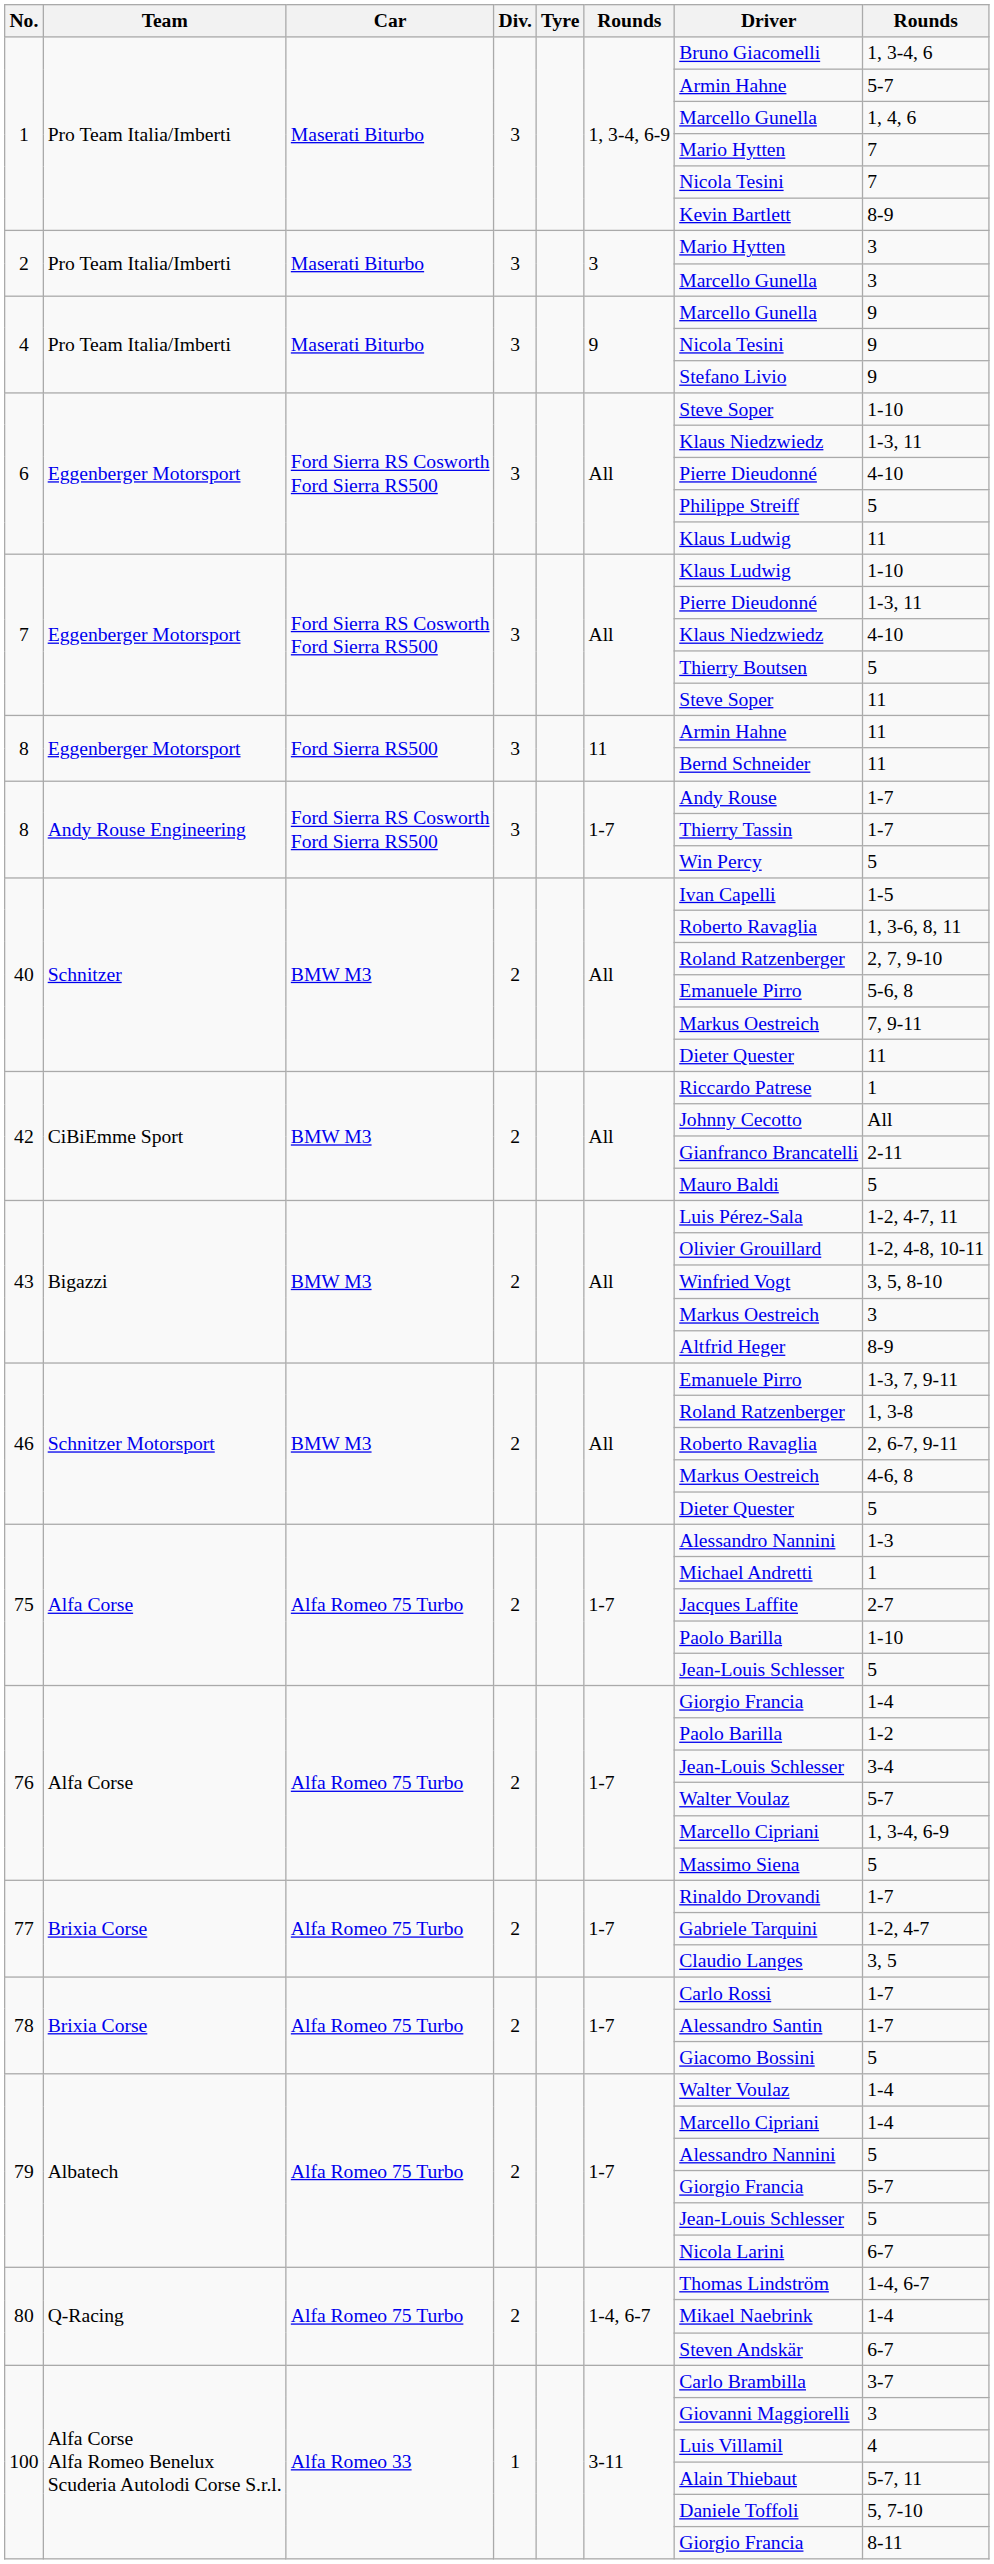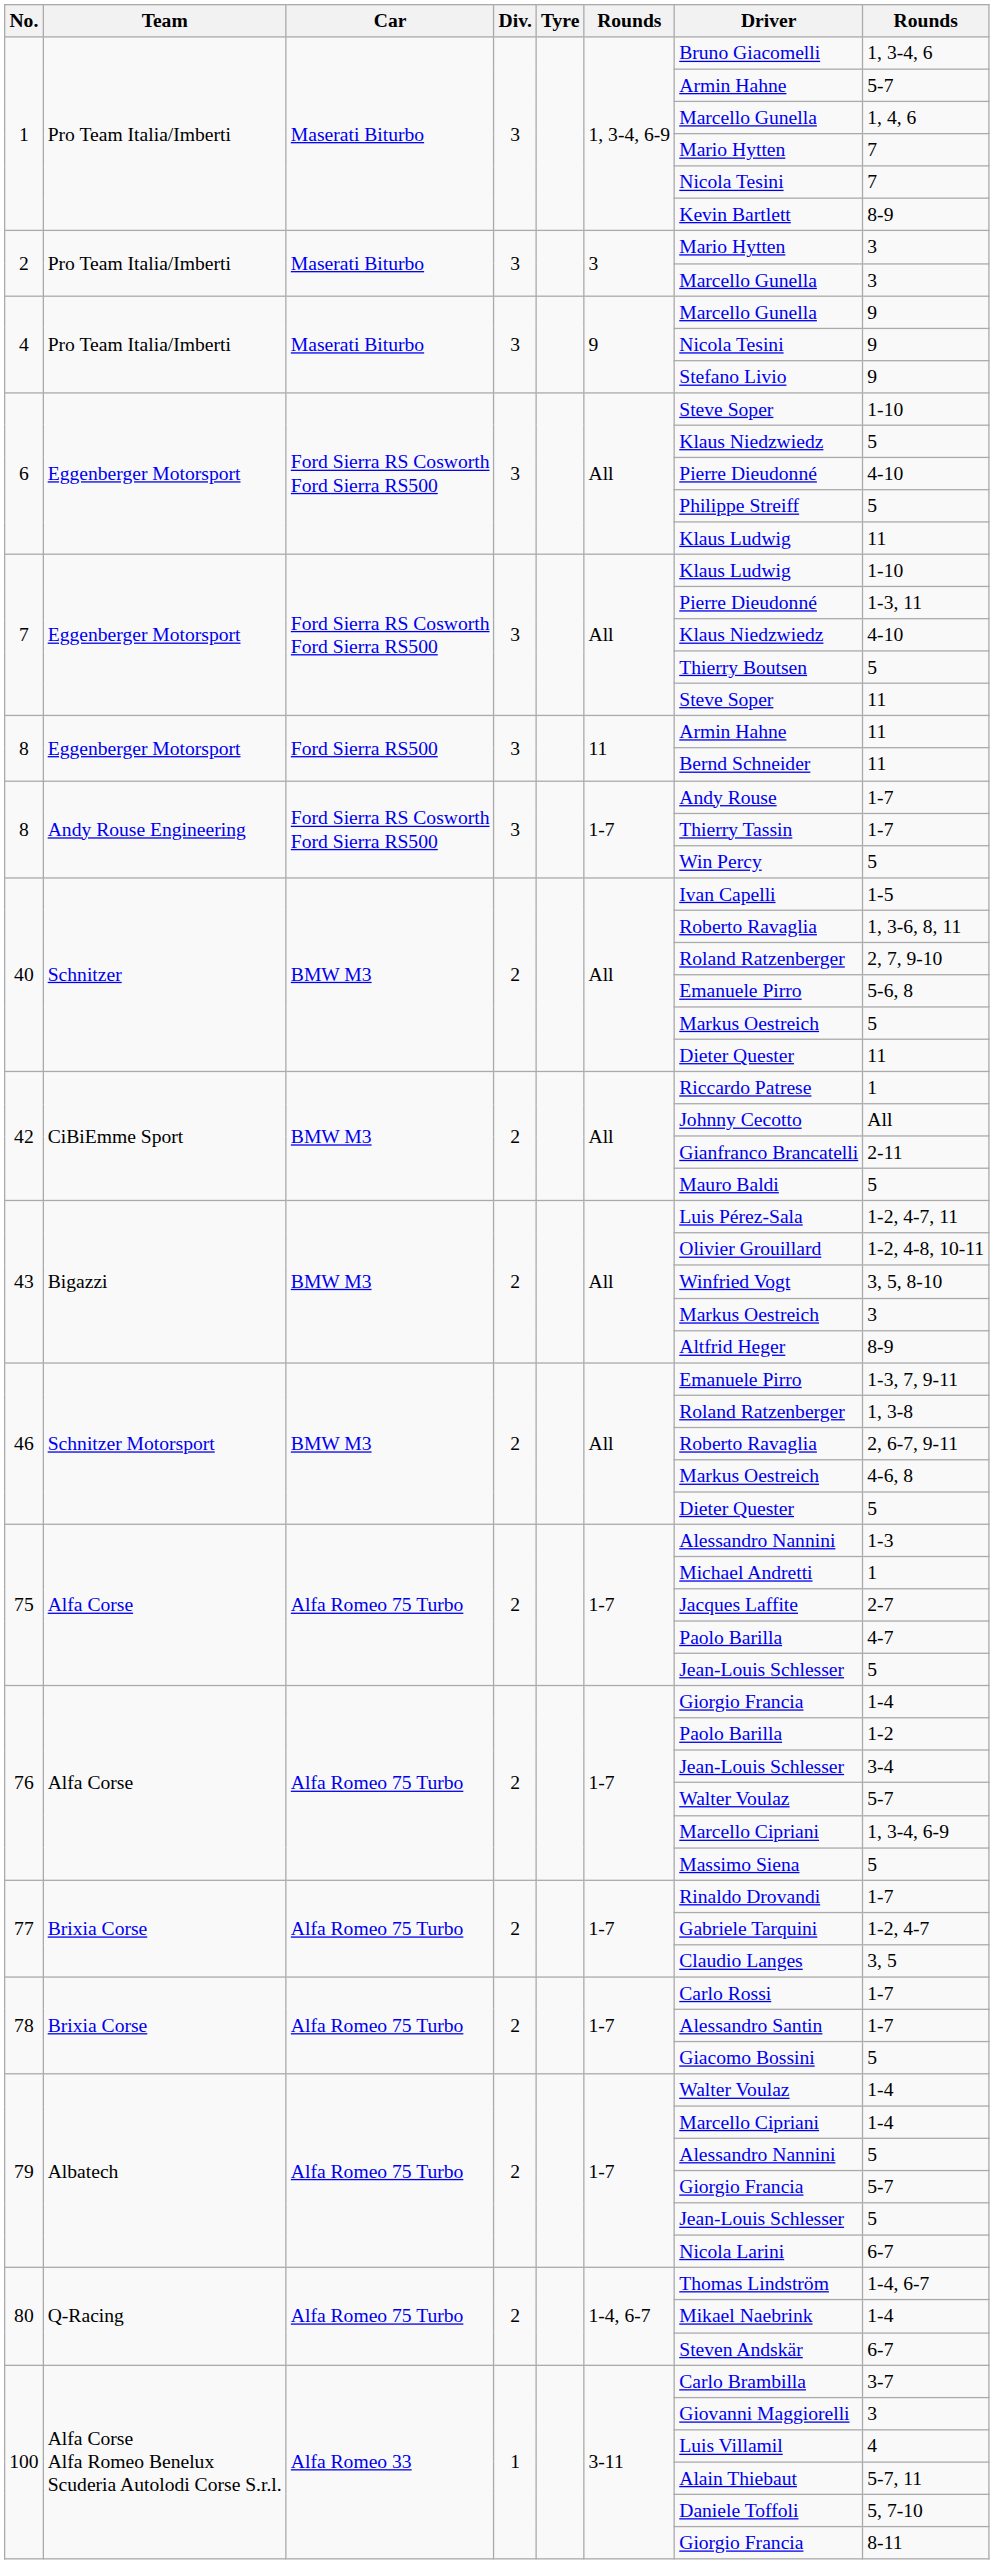(895, 441) 1-3, 11 -> (872, 441) 5
(895, 1023) 7, 9-11 -> (872, 1023) 5
(885, 1637) 1-10 -> (880, 1637) 4-7
